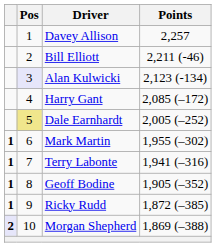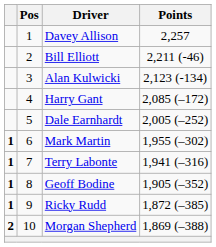(29, 78) lavender background -> (29, 78) no background
(29, 120) khaki background -> (29, 120) no background
(11, 225) lavender background -> (11, 225) no background
